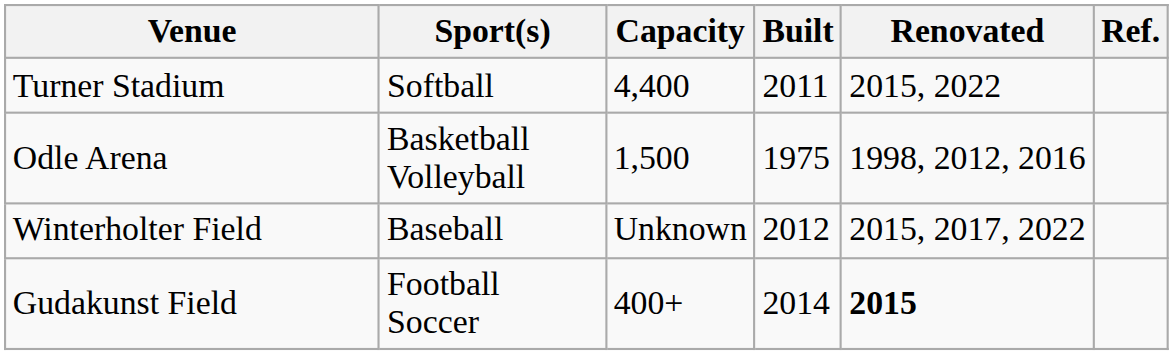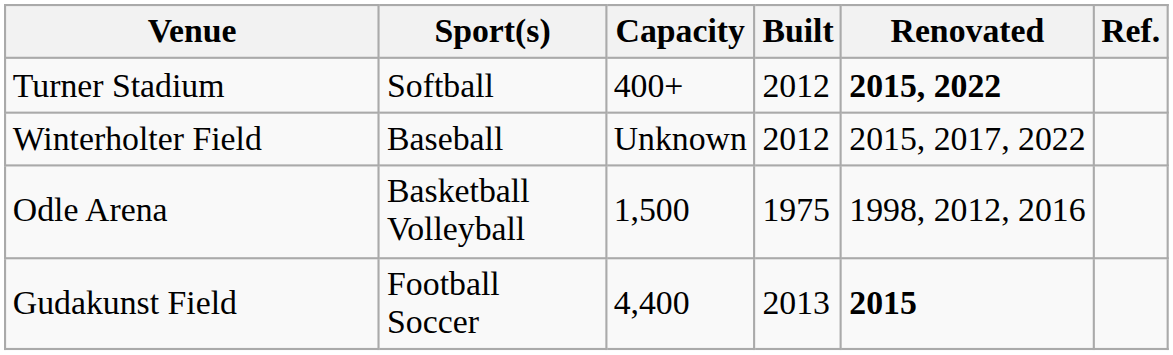(652, 84) 4,400 -> (649, 84) 400+
(796, 84) 2011 -> (796, 84) 2012
(925, 84) normal -> (925, 84) bold
rows swapped: (90, 157) <-> (137, 229)
(649, 302) 400+ -> (652, 302) 4,400
(796, 302) 2014 -> (796, 302) 2013
